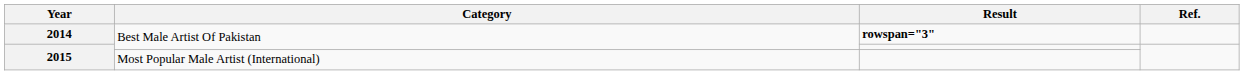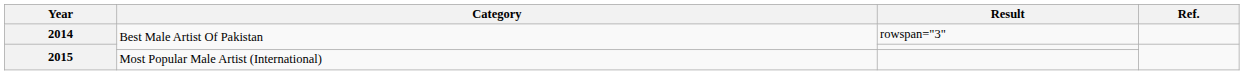(899, 34) bold -> (913, 34) normal
